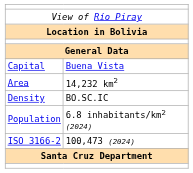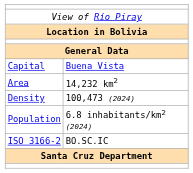(87, 98) BO.SC.IC -> (100, 98) 100,473 (2024)
(100, 141) 100,473 (2024) -> (87, 141) BO.SC.IC
